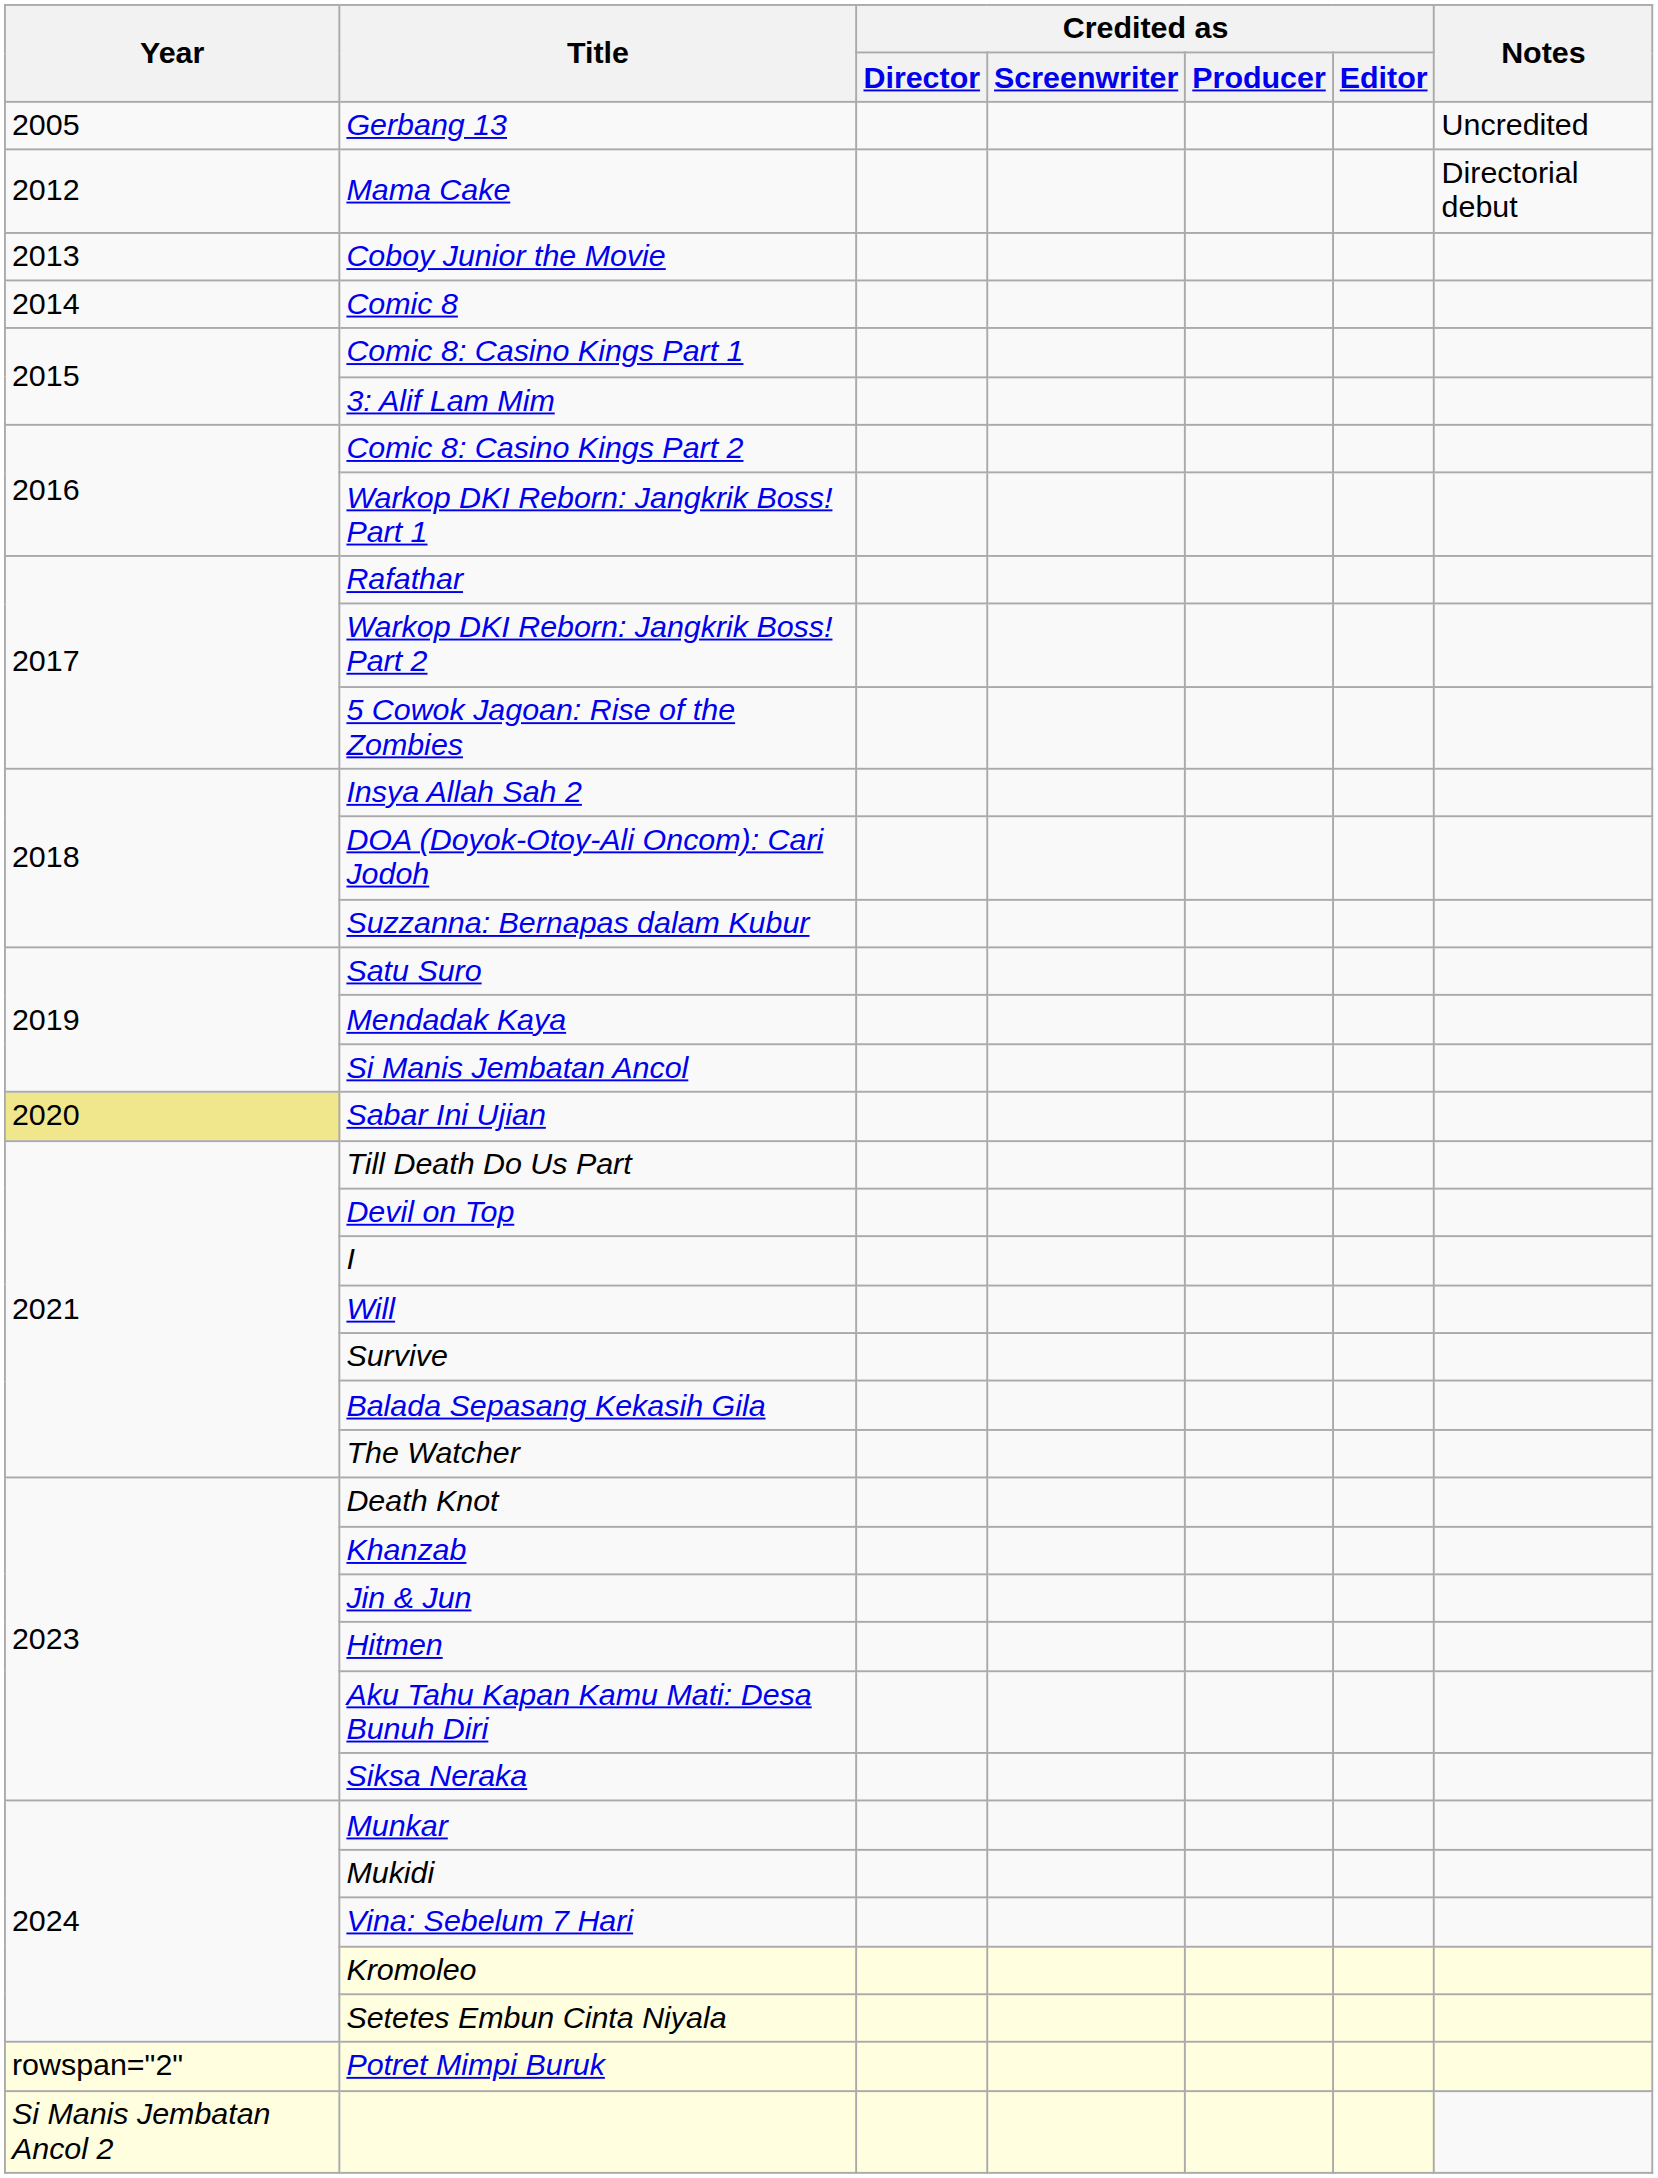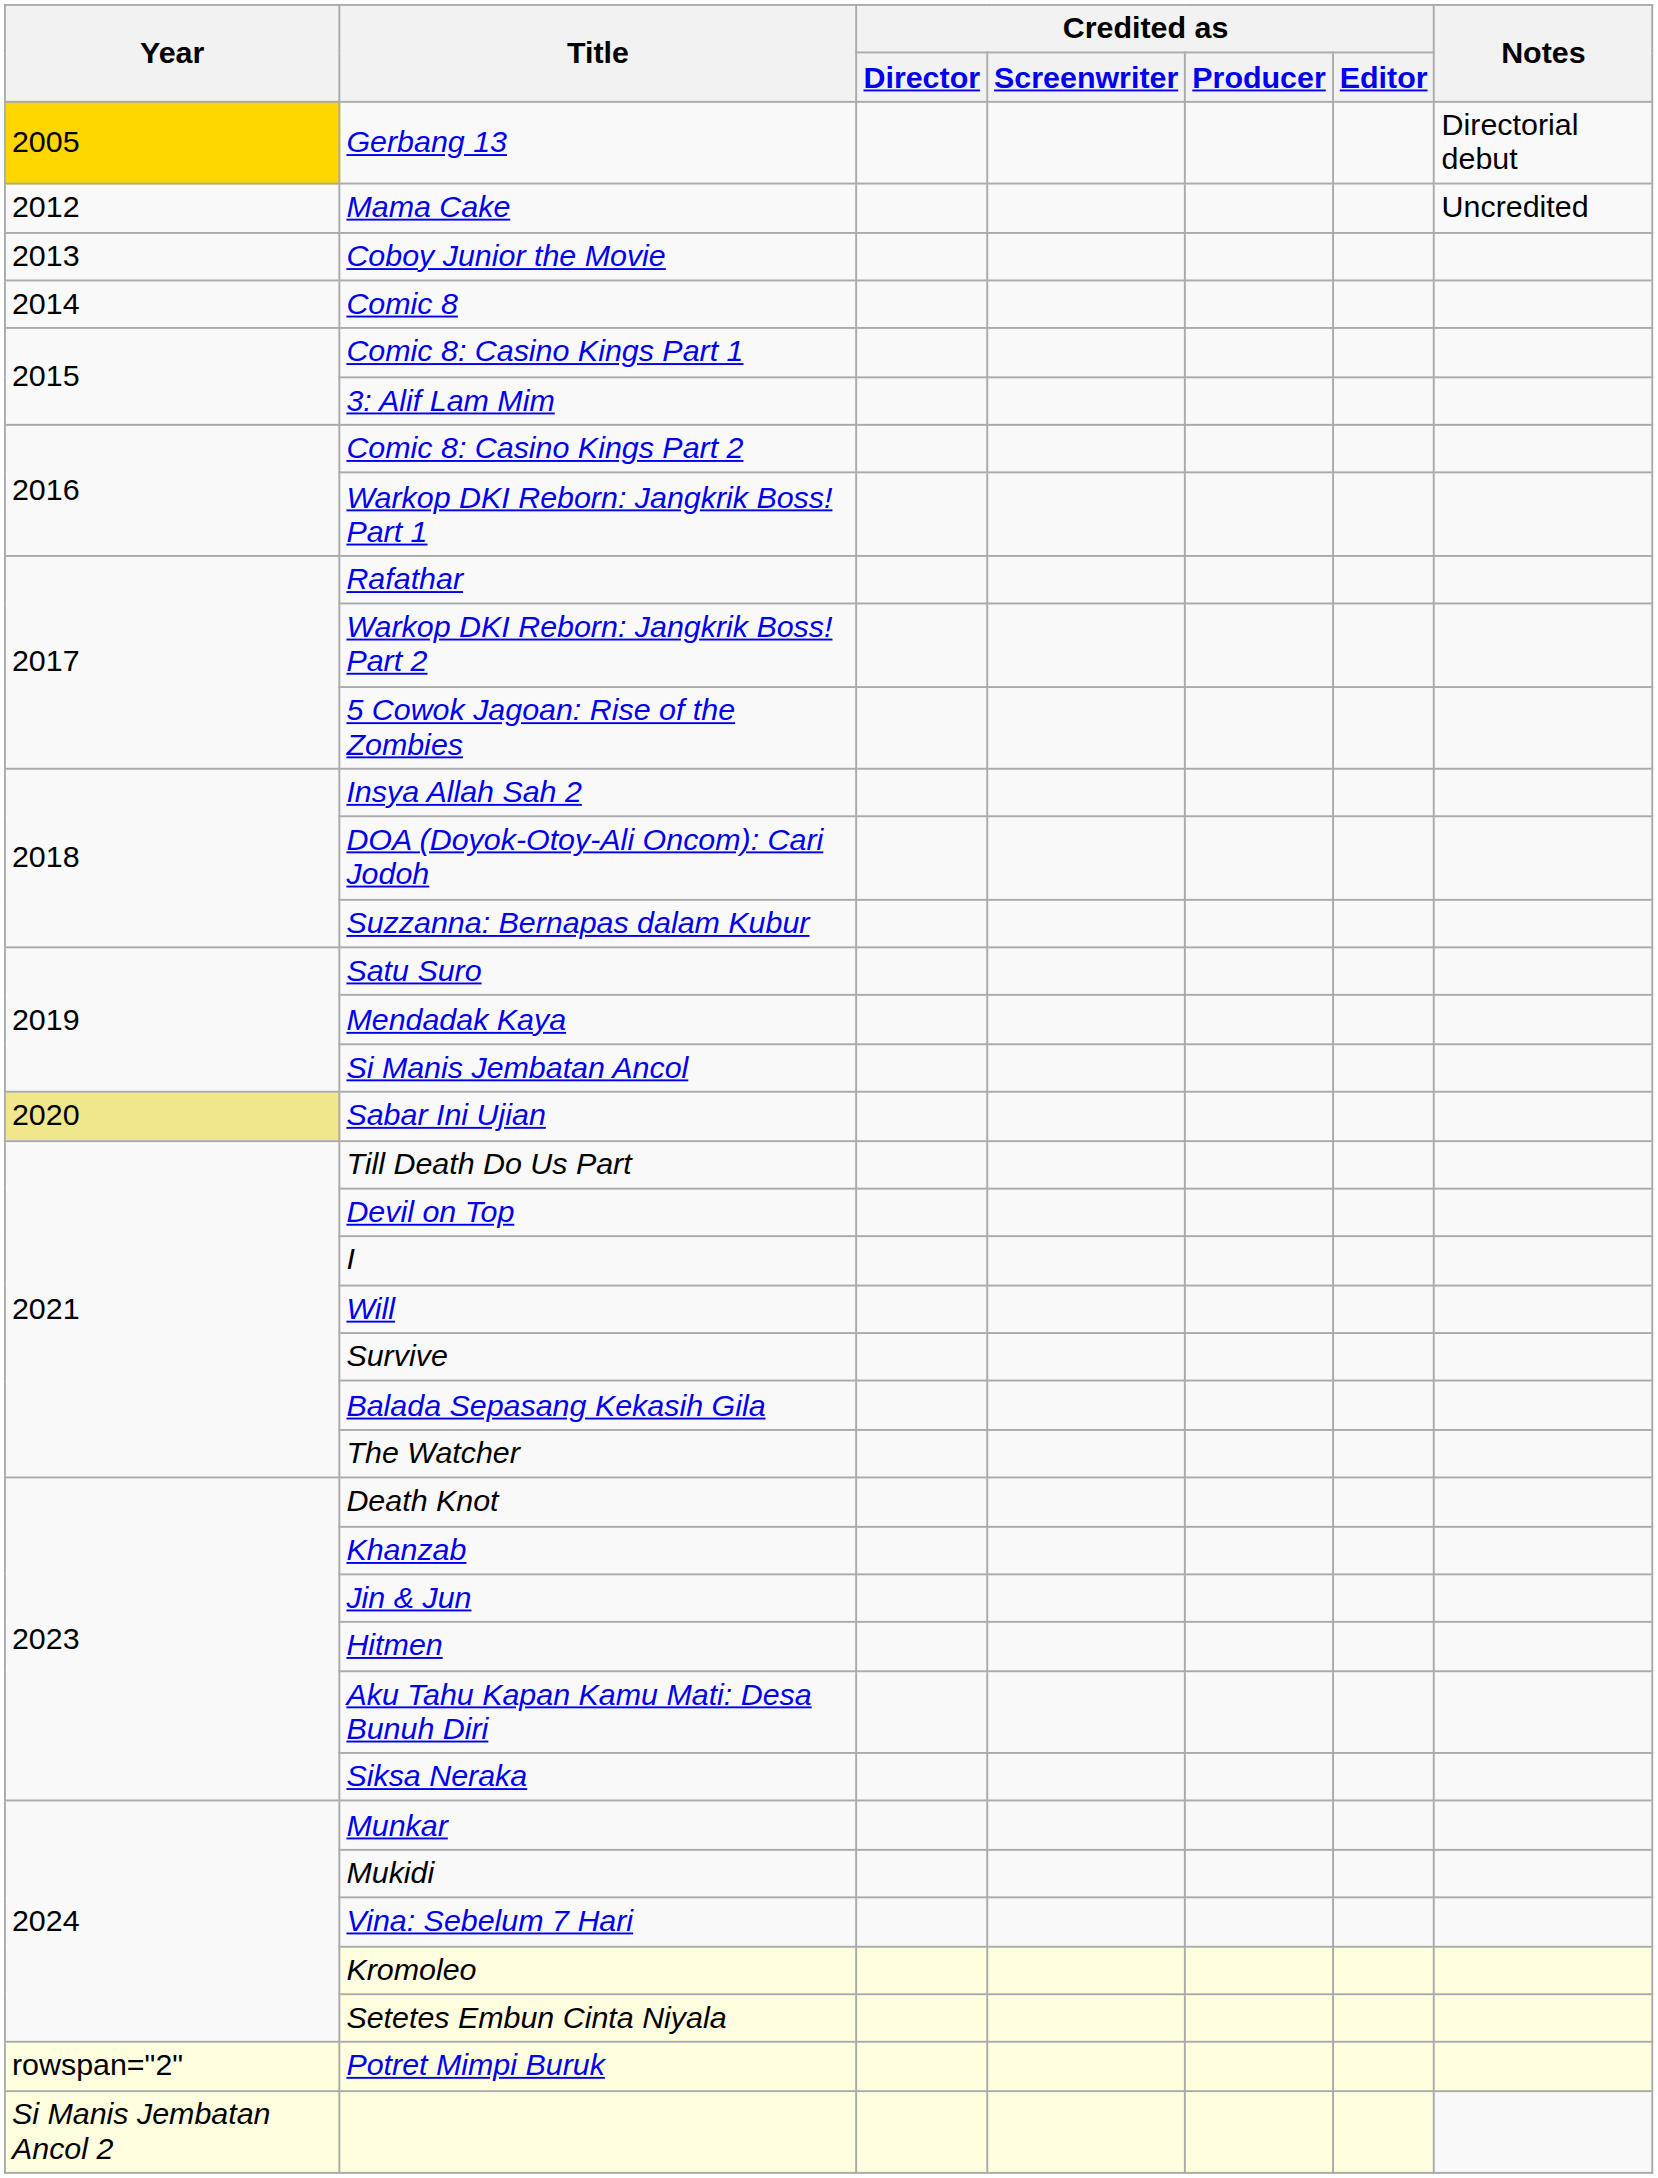(46, 125) no background -> (46, 142) gold background
(1515, 125) Uncredited -> (1510, 142) Directorial debut
(1510, 190) Directorial debut -> (1515, 207) Uncredited
